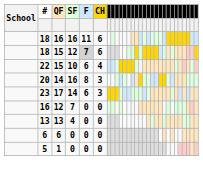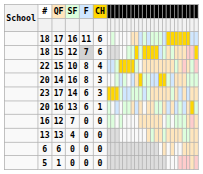(59, 38) 16 -> (59, 38) 17
(86, 66) 6 -> (86, 66) 8
+ row: (45, 107)
